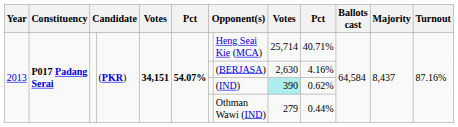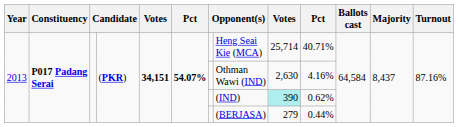(241, 69) (BERJASA) -> (241, 75) Othman Wawi (IND)
(241, 108) Othman Wawi (IND) -> (241, 114) (BERJASA)
